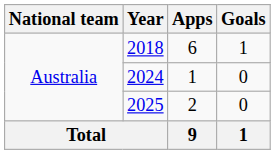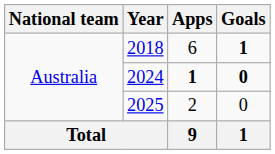(243, 47) normal -> (243, 47) bold
(192, 76) normal -> (192, 76) bold
(243, 76) normal -> (243, 76) bold
